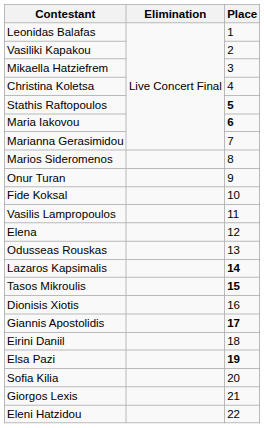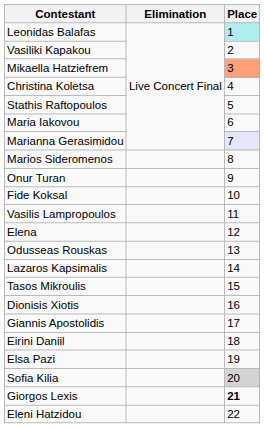(230, 32) no background -> (230, 32) paleturquoise background
(230, 68) no background -> (230, 68) lightsalmon background
(230, 105) bold -> (230, 105) normal
(230, 123) bold -> (230, 123) normal
(230, 141) no background -> (230, 141) lavender background
(234, 269) bold -> (234, 269) normal
(234, 287) bold -> (234, 287) normal
(234, 323) bold -> (234, 323) normal
(234, 360) bold -> (234, 360) normal
(234, 378) no background -> (234, 378) lightgrey background
(234, 396) normal -> (234, 396) bold
